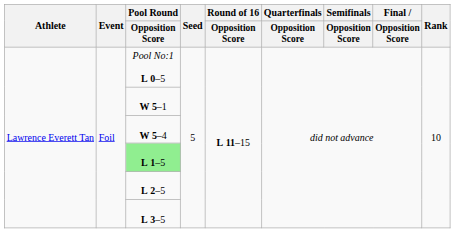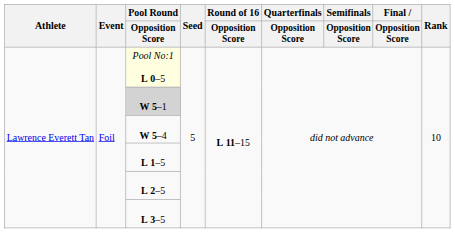(153, 67) no background -> (153, 67) lightyellow background
(153, 107) no background -> (153, 107) lightgrey background
(153, 163) lightgreen background -> (153, 163) no background
